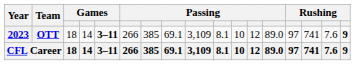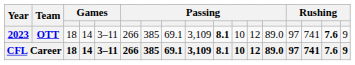(107, 34) bold -> (107, 34) normal
(223, 34) normal -> (223, 34) bold
(331, 34) normal -> (331, 34) bold
(345, 34) bold -> (345, 34) normal
